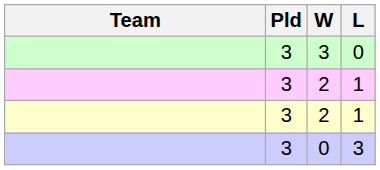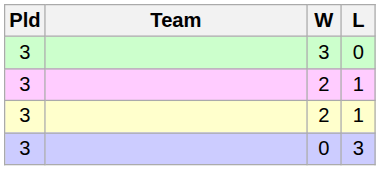columns swapped: (135, 20) <-> (286, 20)
